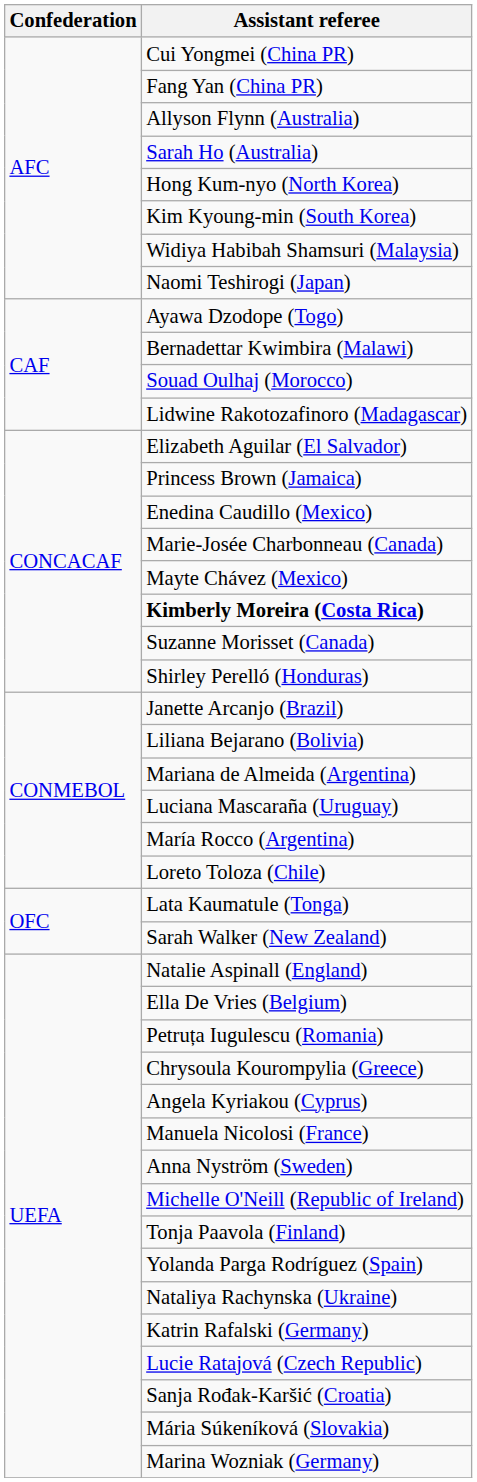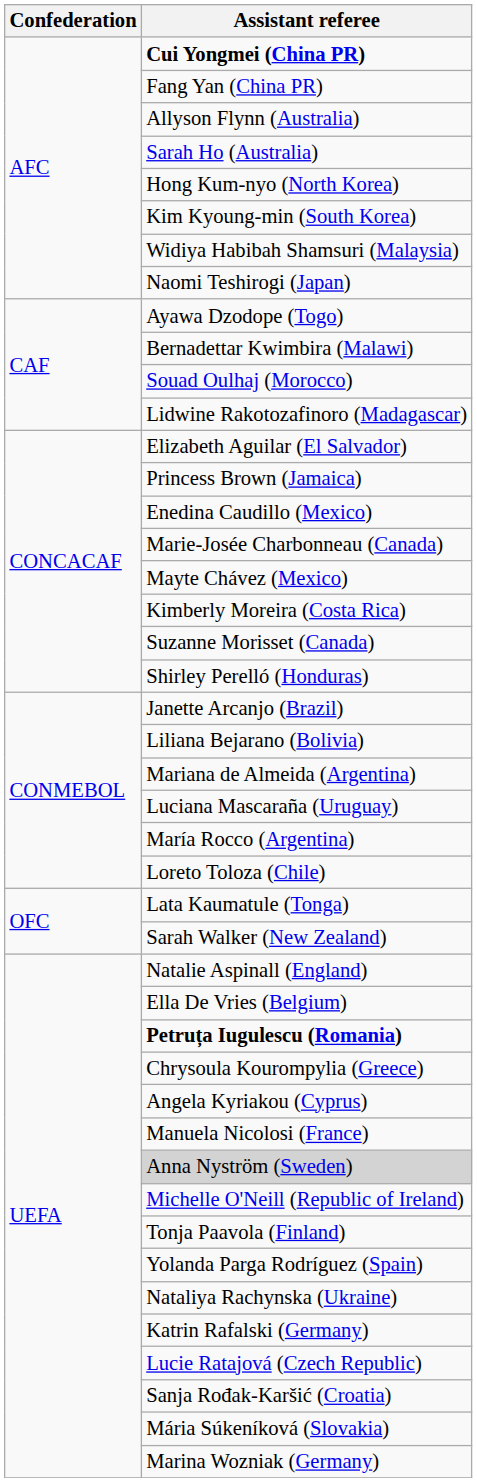(250, 53) normal -> (256, 53) bold
(285, 610) bold -> (276, 610) normal
(265, 1035) normal -> (274, 1035) bold
(249, 1166) no background -> (249, 1166) lightgrey background
